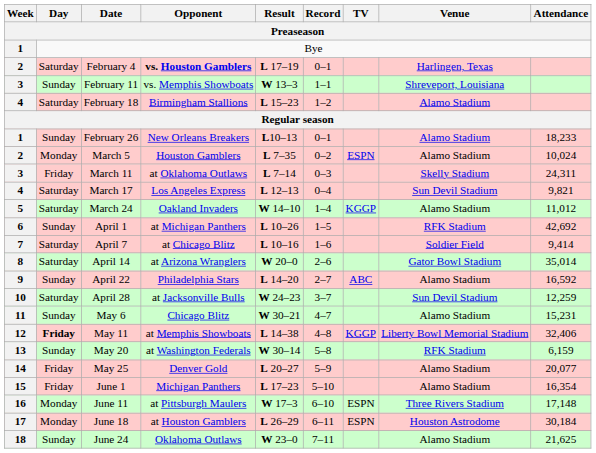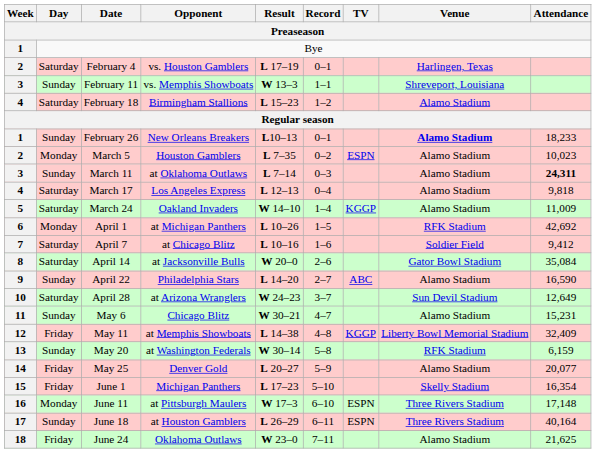(198, 66) bold -> (198, 66) normal
(455, 137) normal -> (455, 137) bold
(561, 155) 10,024 -> (561, 155) 10,023
(59, 173) Friday -> (59, 173) Sunday
(455, 173) Skelly Stadium -> (455, 173) Alamo Stadium
(561, 173) normal -> (561, 173) bold
(455, 191) Sun Devil Stadium -> (455, 191) Alamo Stadium
(561, 191) 9,821 -> (561, 191) 9,818
(561, 208) 11,012 -> (561, 208) 11,009
(59, 226) Sunday -> (59, 226) Monday
(561, 244) 9,414 -> (561, 244) 9,412
(198, 262) at Arizona Wranglers -> (198, 262) at Jacksonville Bulls
(561, 262) 35,014 -> (561, 262) 35,084
(561, 279) 16,592 -> (561, 279) 16,590
(198, 297) at Jacksonville Bulls -> (198, 297) at Arizona Wranglers
(561, 297) 12,259 -> (561, 297) 12,649
(59, 333) bold -> (59, 333) normal
(561, 333) 32,406 -> (561, 333) 32,409
(455, 386) Alamo Stadium -> (455, 386) Skelly Stadium
(59, 421) Monday -> (59, 421) Sunday
(455, 421) Houston Astrodome -> (455, 421) Three Rivers Stadium
(561, 421) 30,184 -> (561, 421) 40,164
(59, 439) Sunday -> (59, 439) Friday
